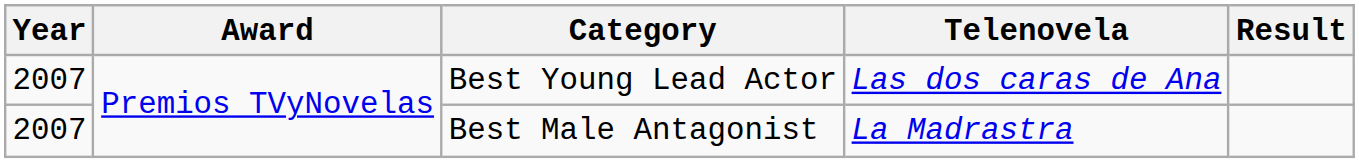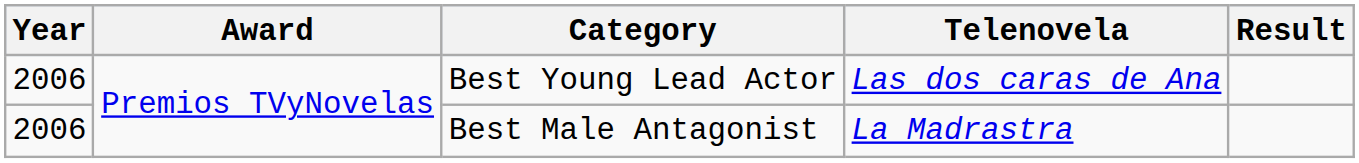(50, 81) 2007 -> (50, 81) 2006
(50, 131) 2007 -> (50, 131) 2006
